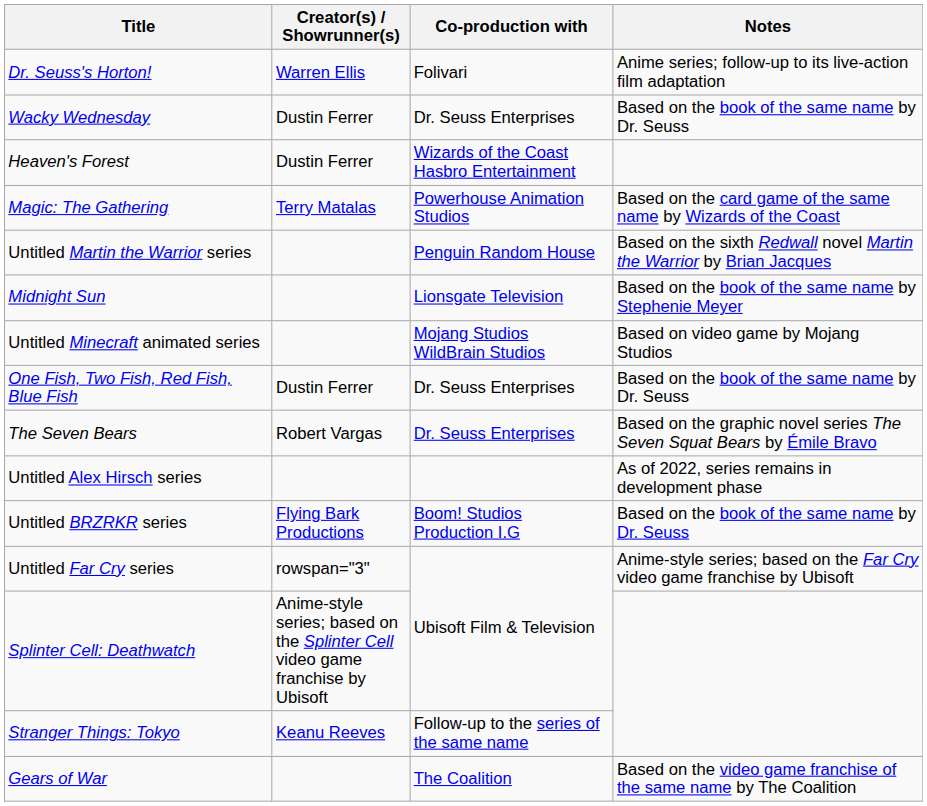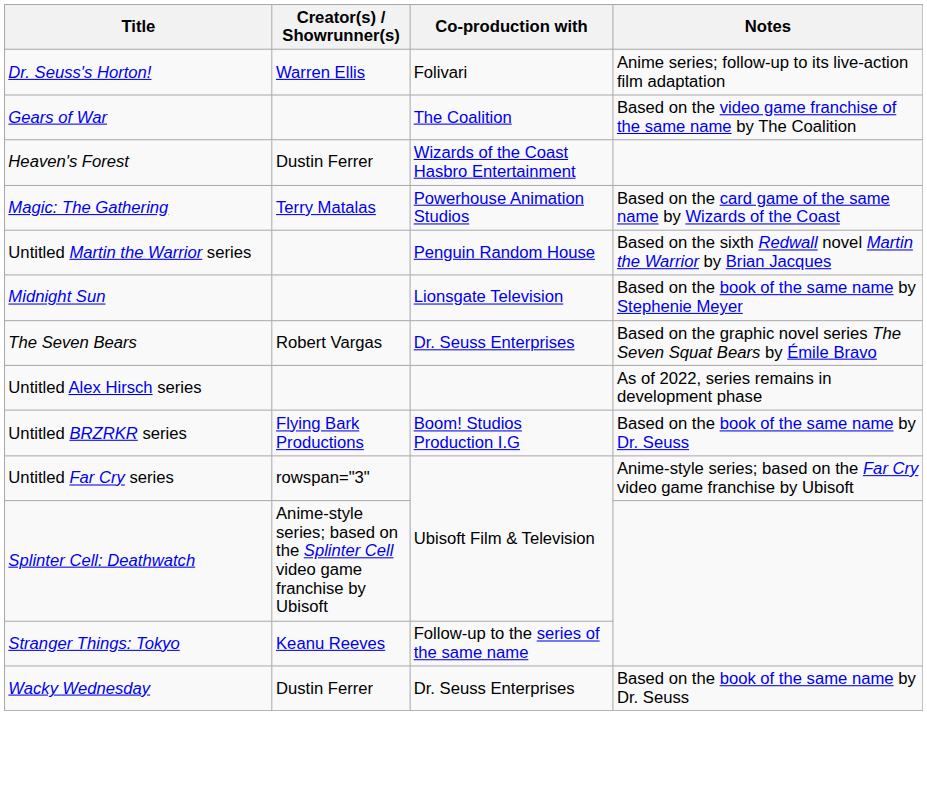rows swapped: (58, 778) <-> (79, 117)
- row: (134, 342)
- row: (120, 387)
